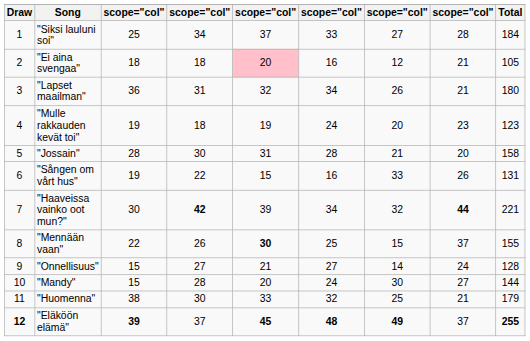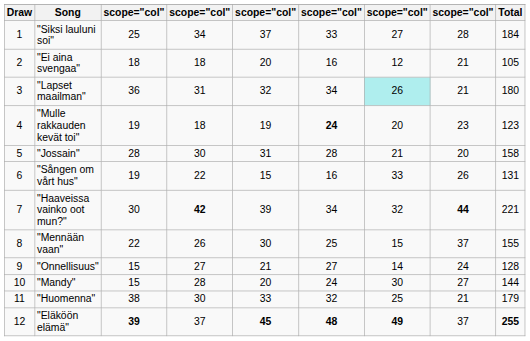(266, 63) pink background -> (266, 63) no background
(397, 91) no background -> (397, 91) paleturquoise background
(331, 125) normal -> (331, 125) bold
(266, 244) bold -> (266, 244) normal
(19, 321) bold -> (19, 321) normal
